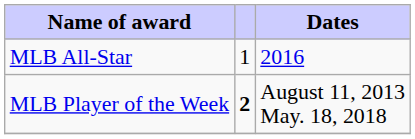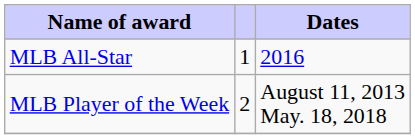(245, 103) bold -> (245, 103) normal
